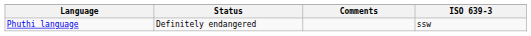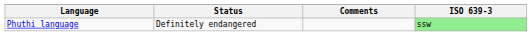(424, 24) no background -> (424, 24) lightgreen background
